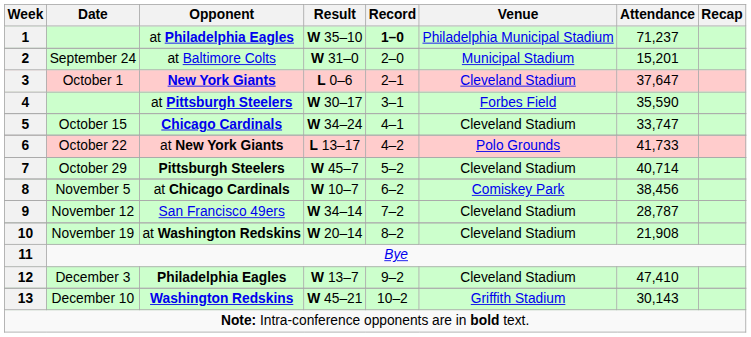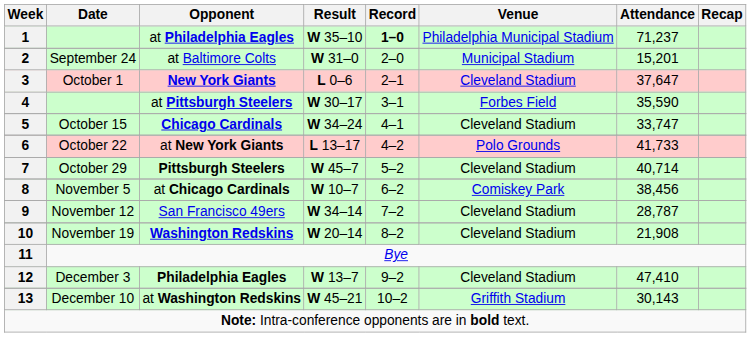(222, 233) at Washington Redskins -> (222, 233) Washington Redskins
(222, 299) Washington Redskins -> (222, 299) at Washington Redskins
